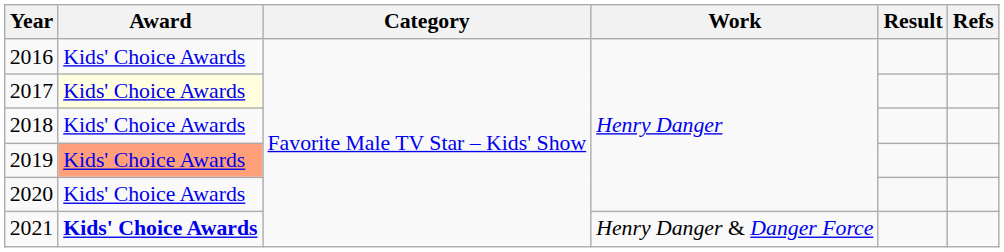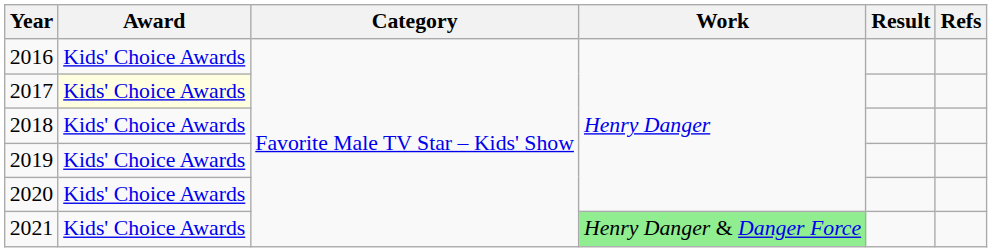(154, 159) lightsalmon background -> (154, 159) no background
(160, 228) bold -> (154, 228) normal
(735, 228) no background -> (723, 228) lightgreen background
